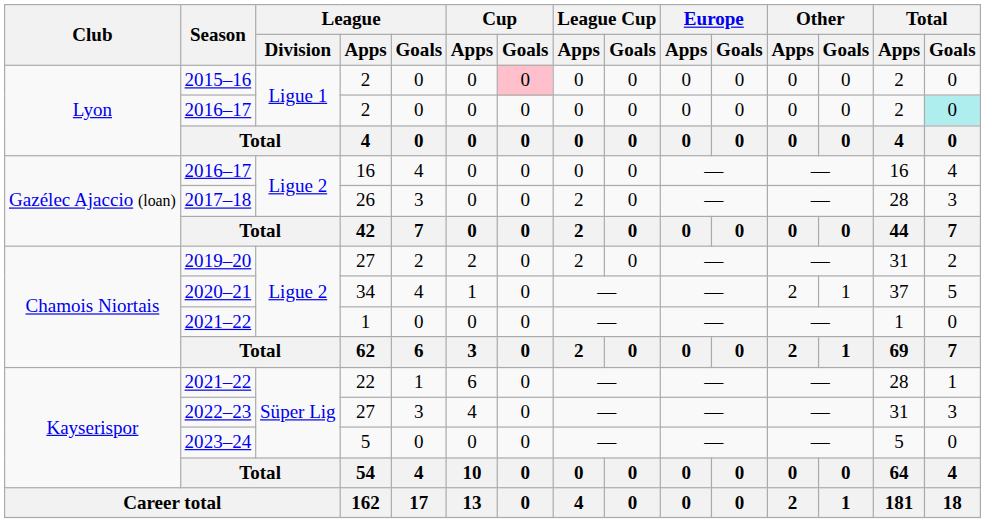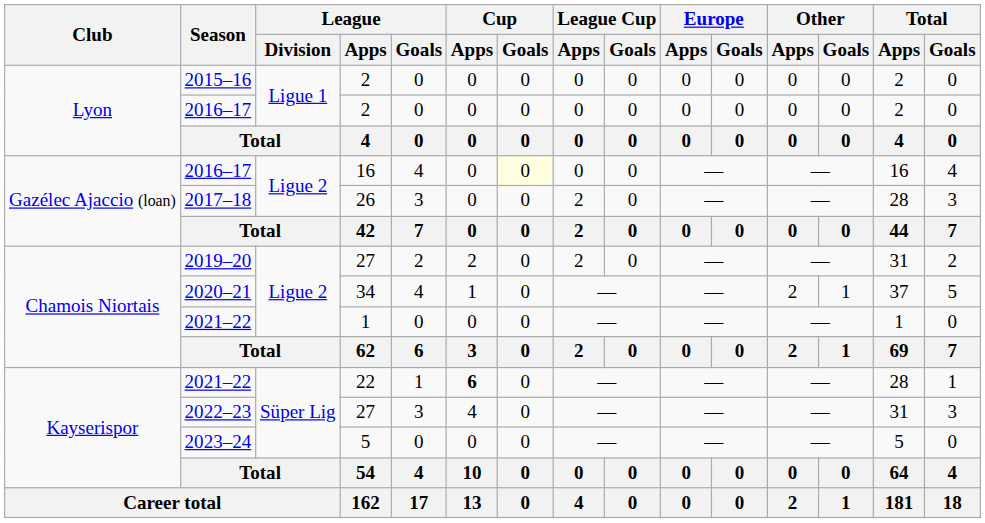(525, 79) pink background -> (525, 79) no background
(952, 110) paleturquoise background -> (952, 110) no background
(525, 170) no background -> (525, 170) lightyellow background
(472, 381) normal -> (472, 381) bold
